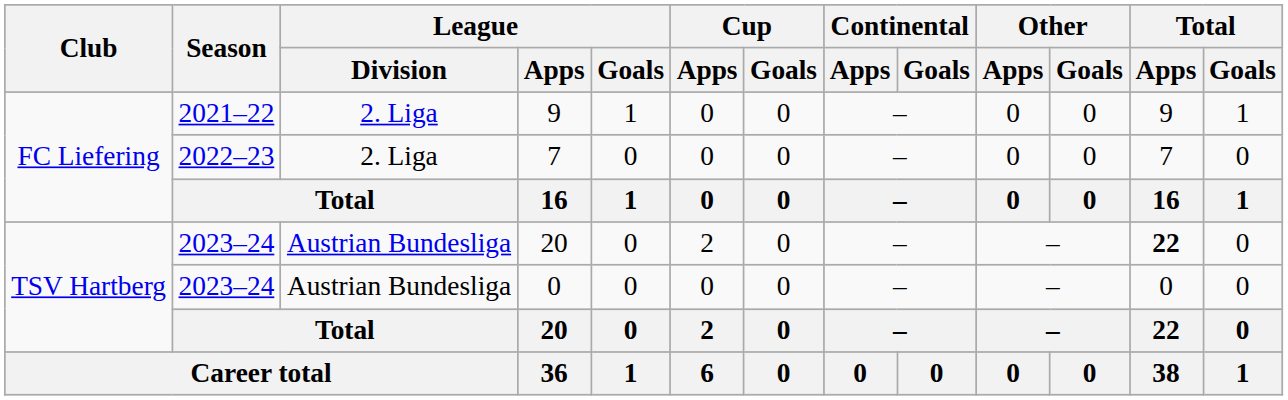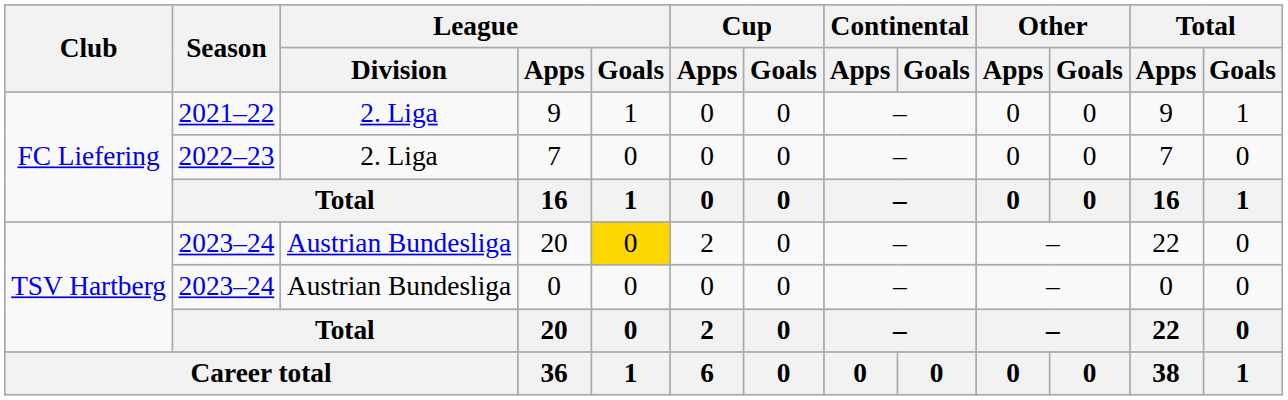(631, 243) no background -> (631, 243) gold background
(1166, 243) bold -> (1166, 243) normal
